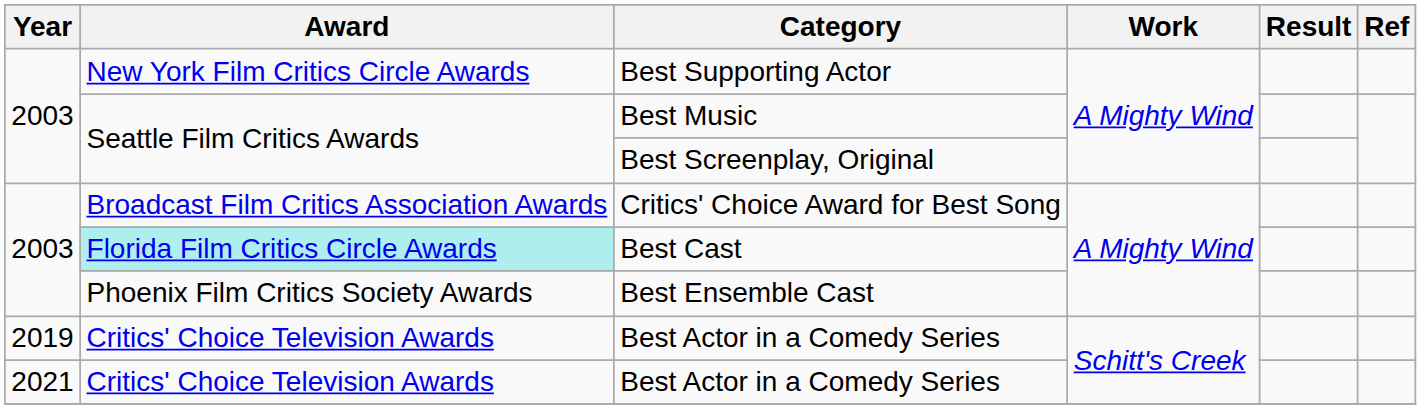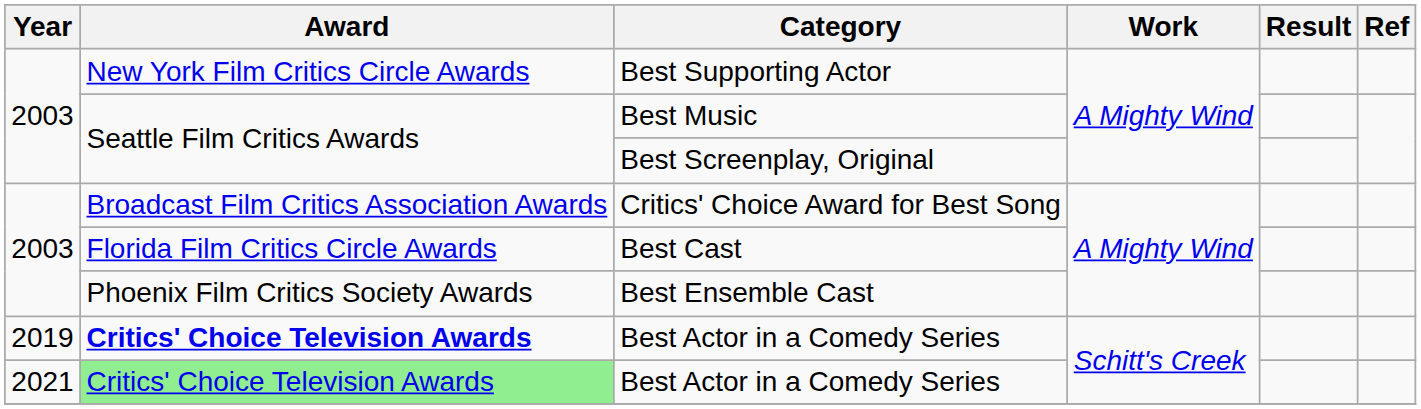(292, 248) paleturquoise background -> (292, 248) no background
(290, 337) normal -> (309, 337) bold
(290, 381) no background -> (290, 381) lightgreen background
